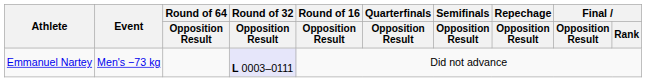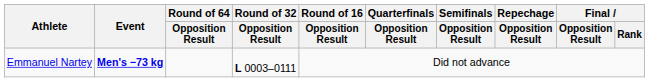(129, 63) normal -> (130, 63) bold
(263, 69) lavender background -> (266, 69) no background
